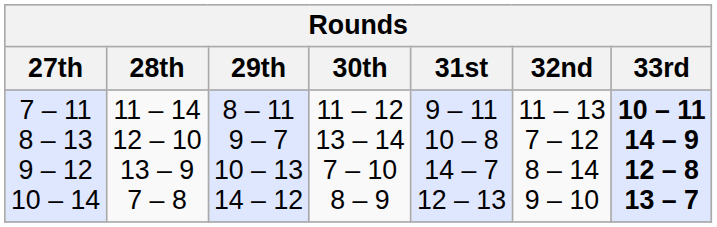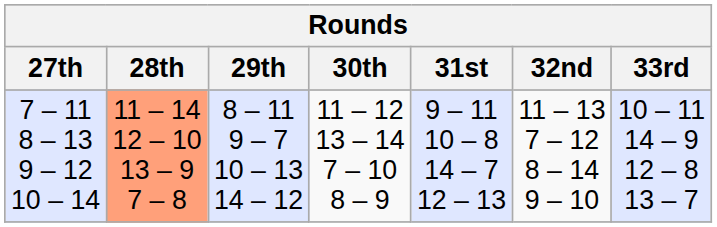(157, 155) no background -> (157, 155) lightsalmon background
(662, 155) bold -> (661, 155) normal
